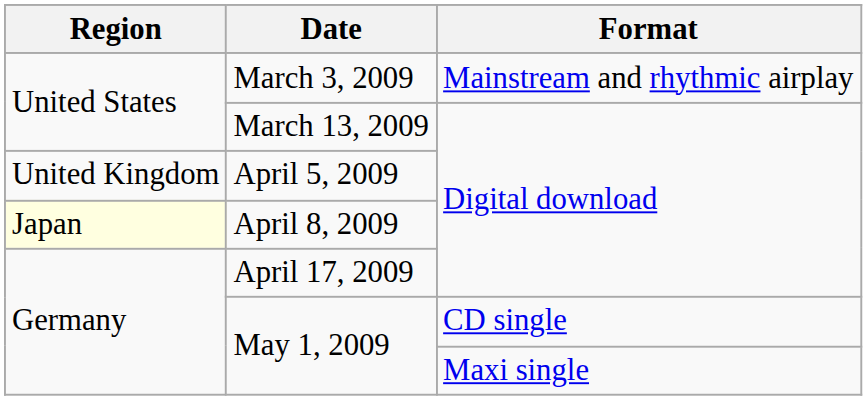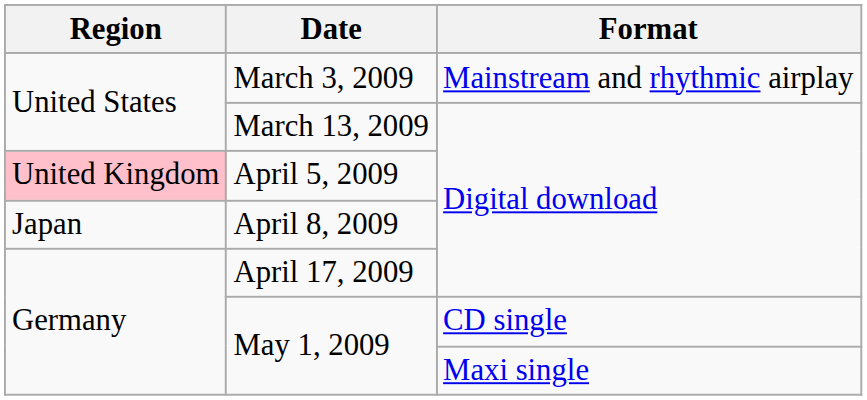(116, 175) no background -> (116, 175) pink background
(47, 223) lightyellow background -> (47, 223) no background
